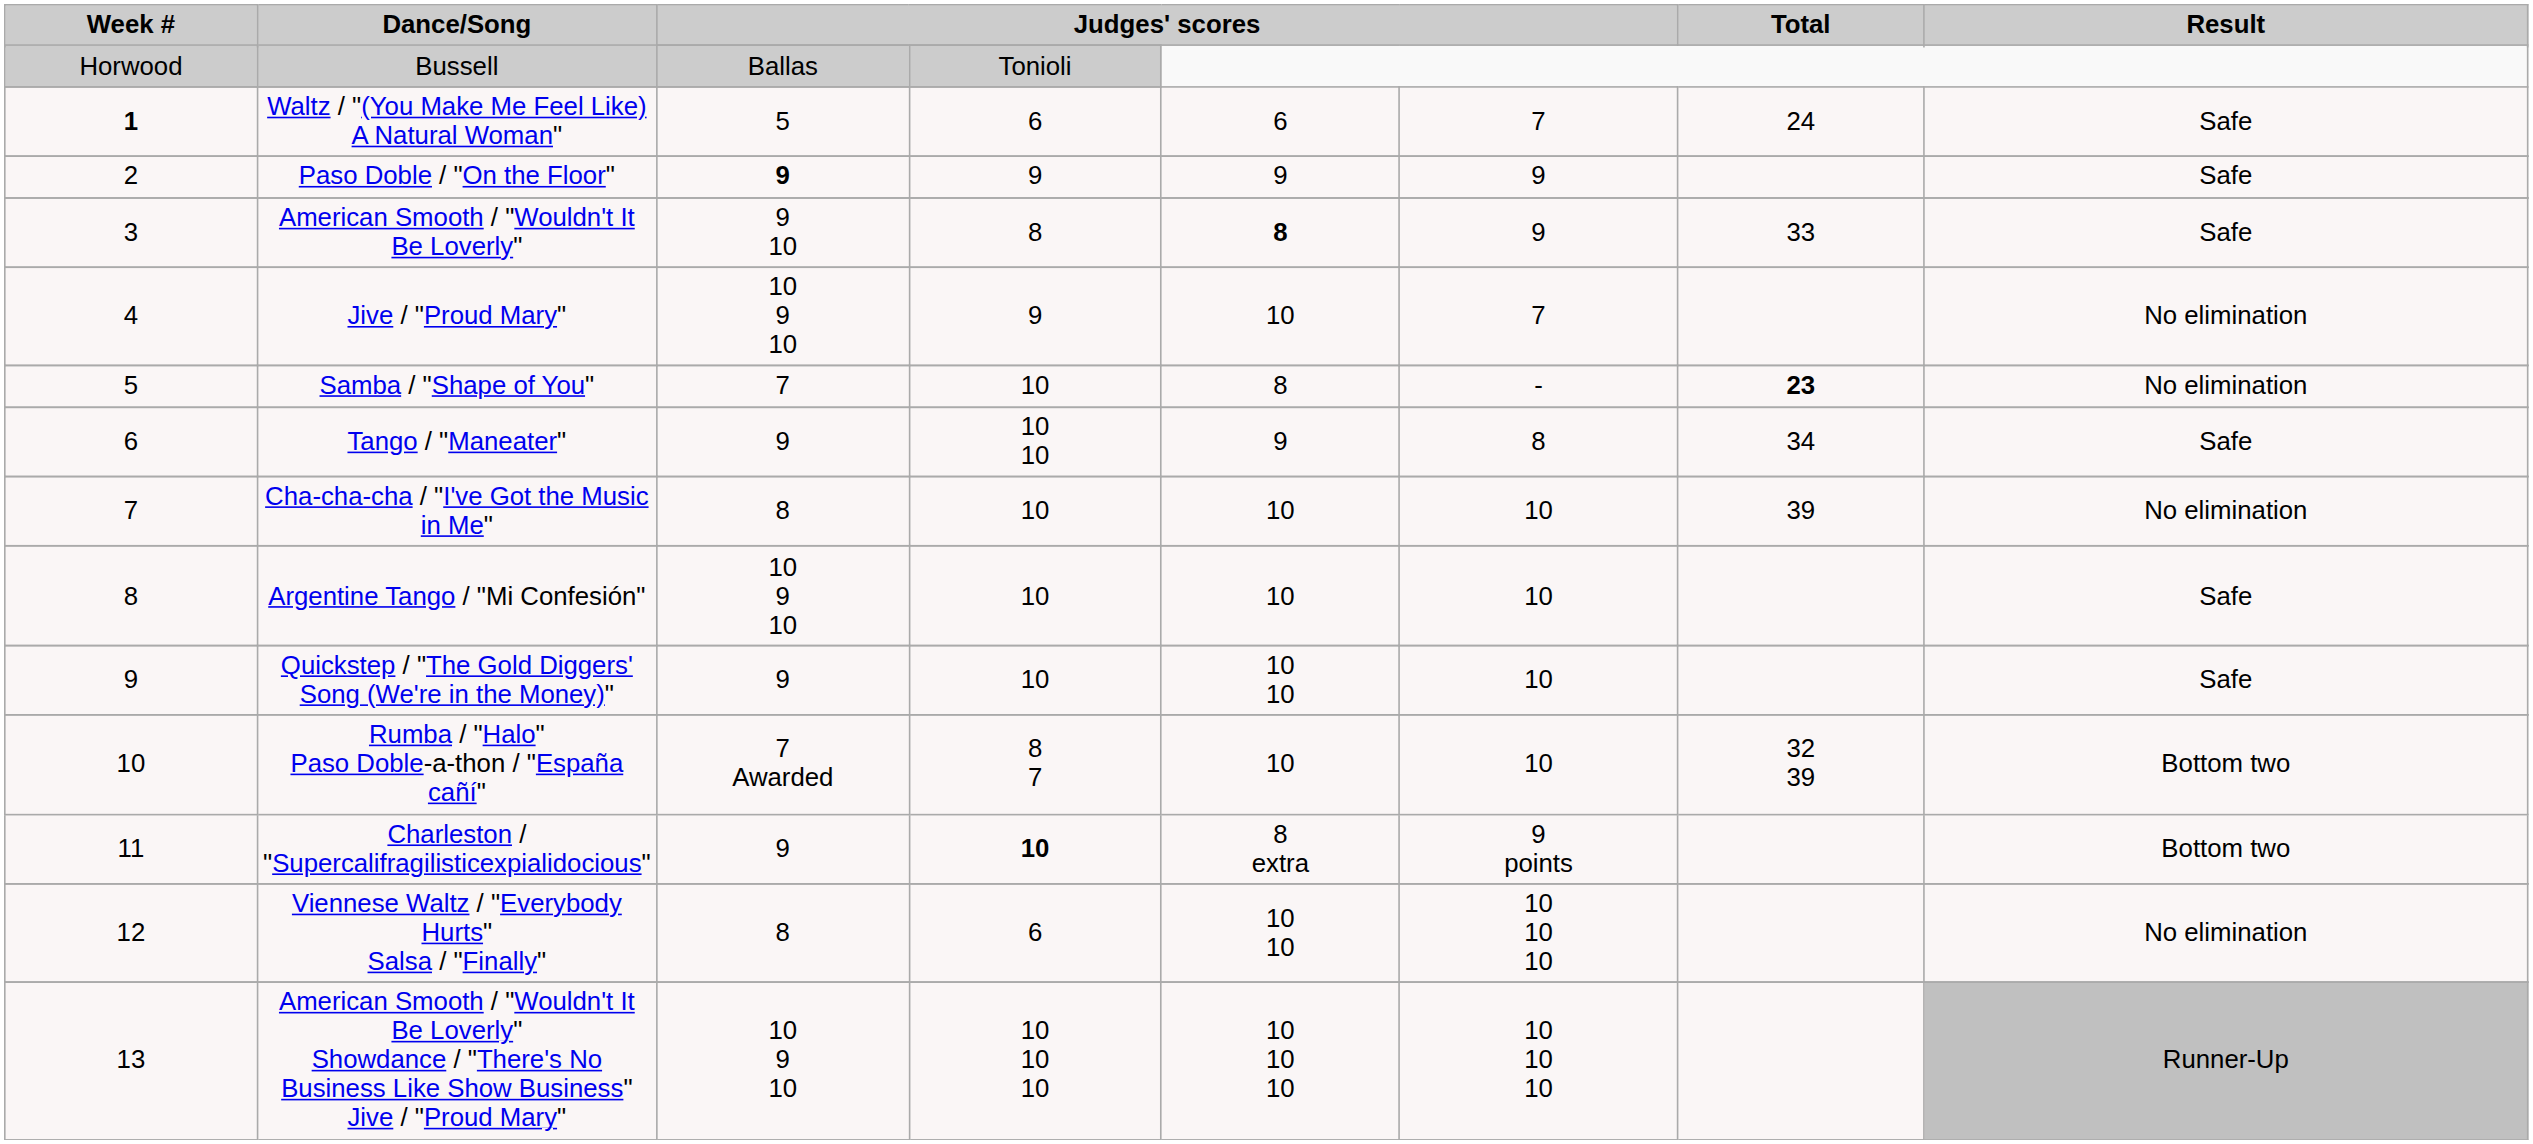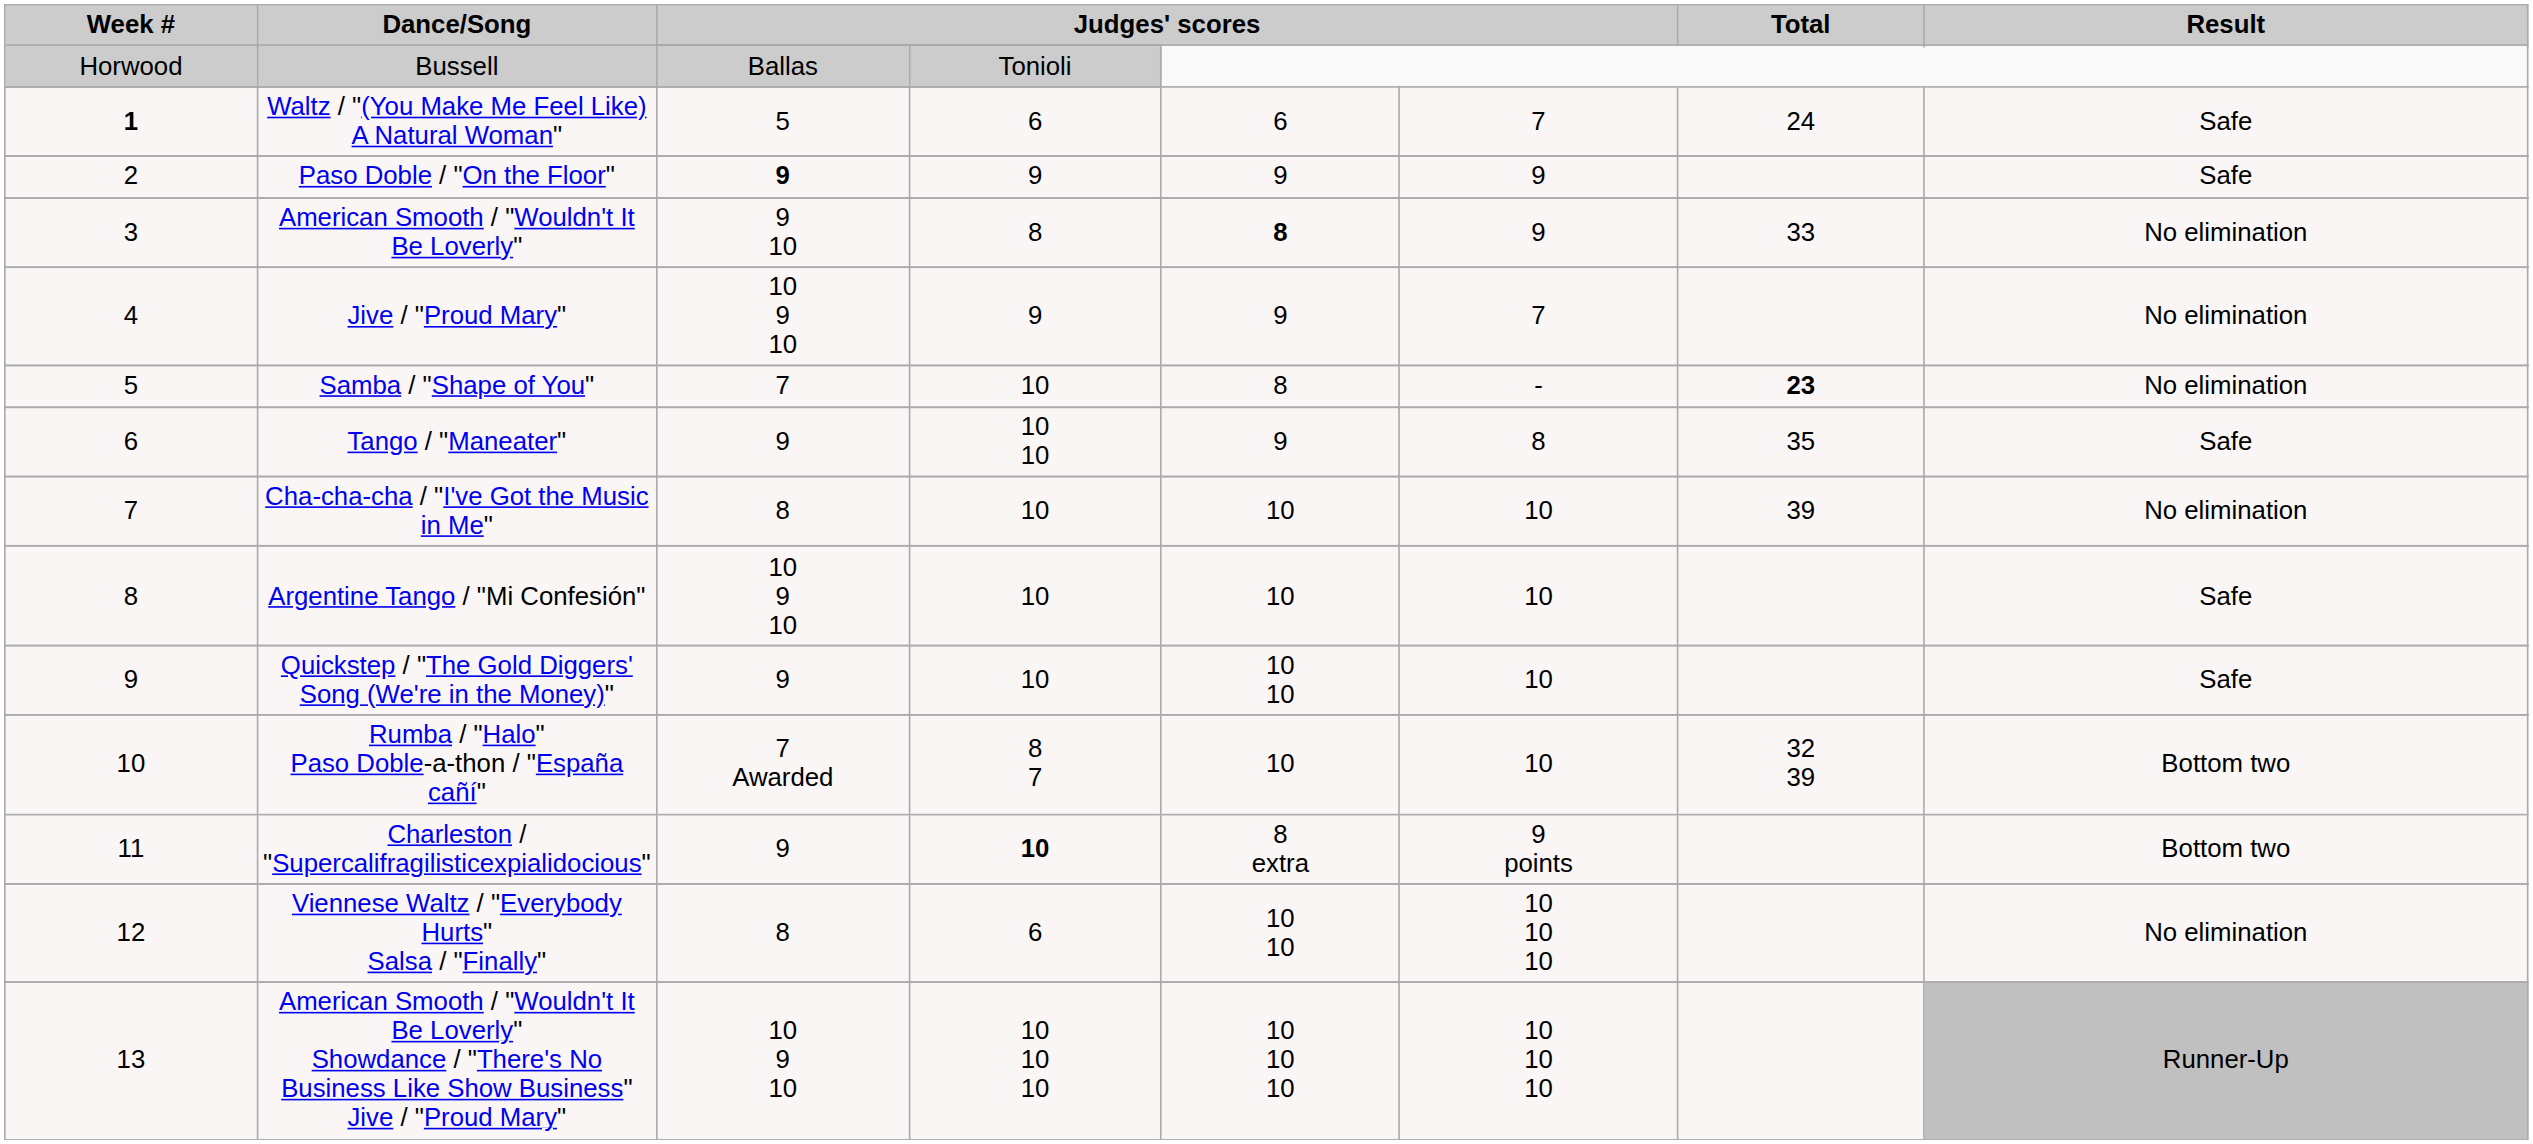(2226, 231) Safe -> (2226, 231) No elimination
(1280, 316) 10 -> (1280, 316) 9
(1801, 441) 34 -> (1801, 441) 35
